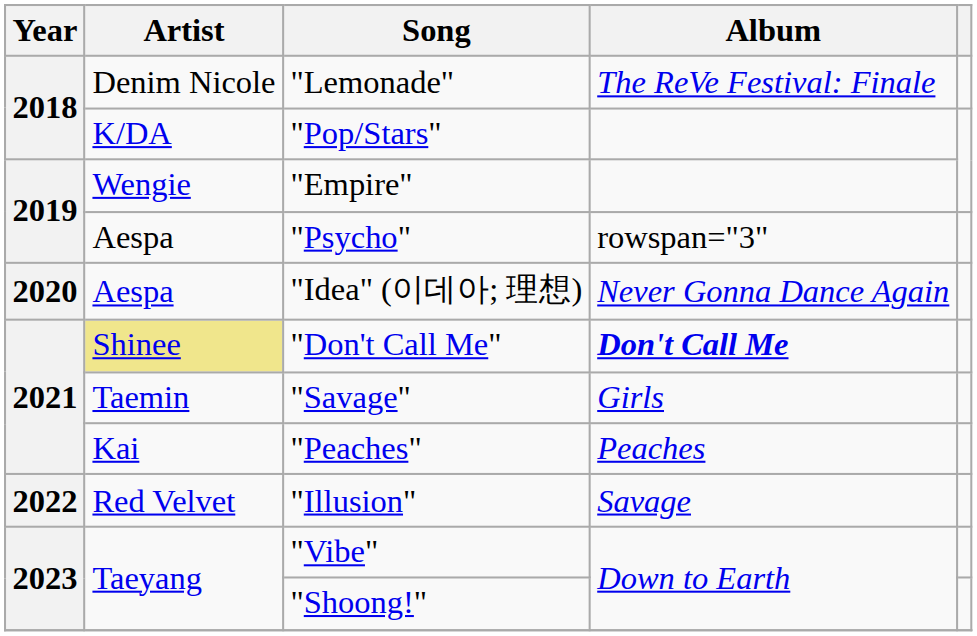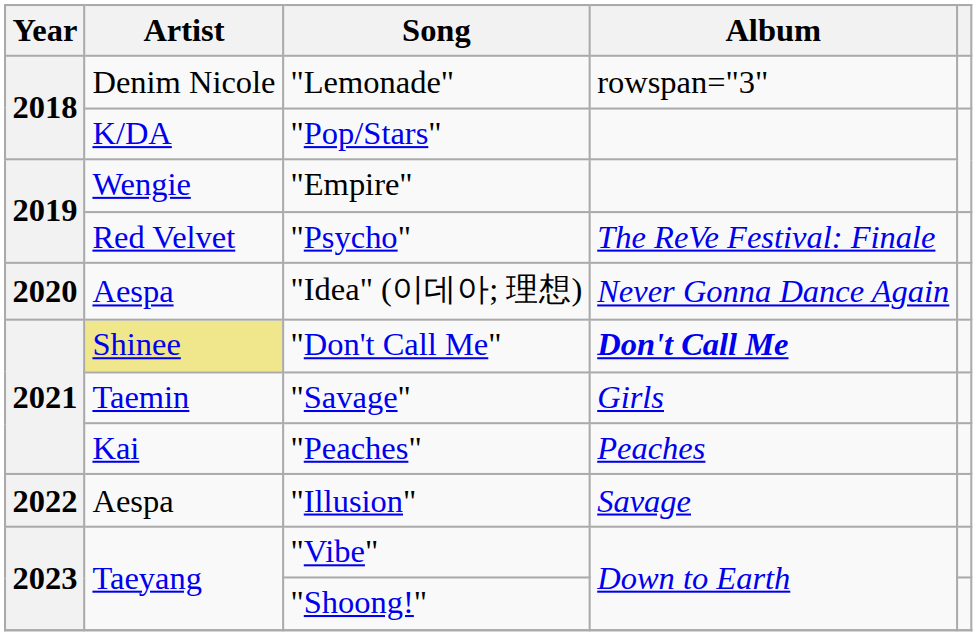(766, 81) The ReVe Festival: Finale -> (683, 81) rowspan="3"
(133, 236) Aespa -> (164, 236) Red Velvet
(683, 236) rowspan="3" -> (766, 236) The ReVe Festival: Finale
(164, 499) Red Velvet -> (133, 499) Aespa
